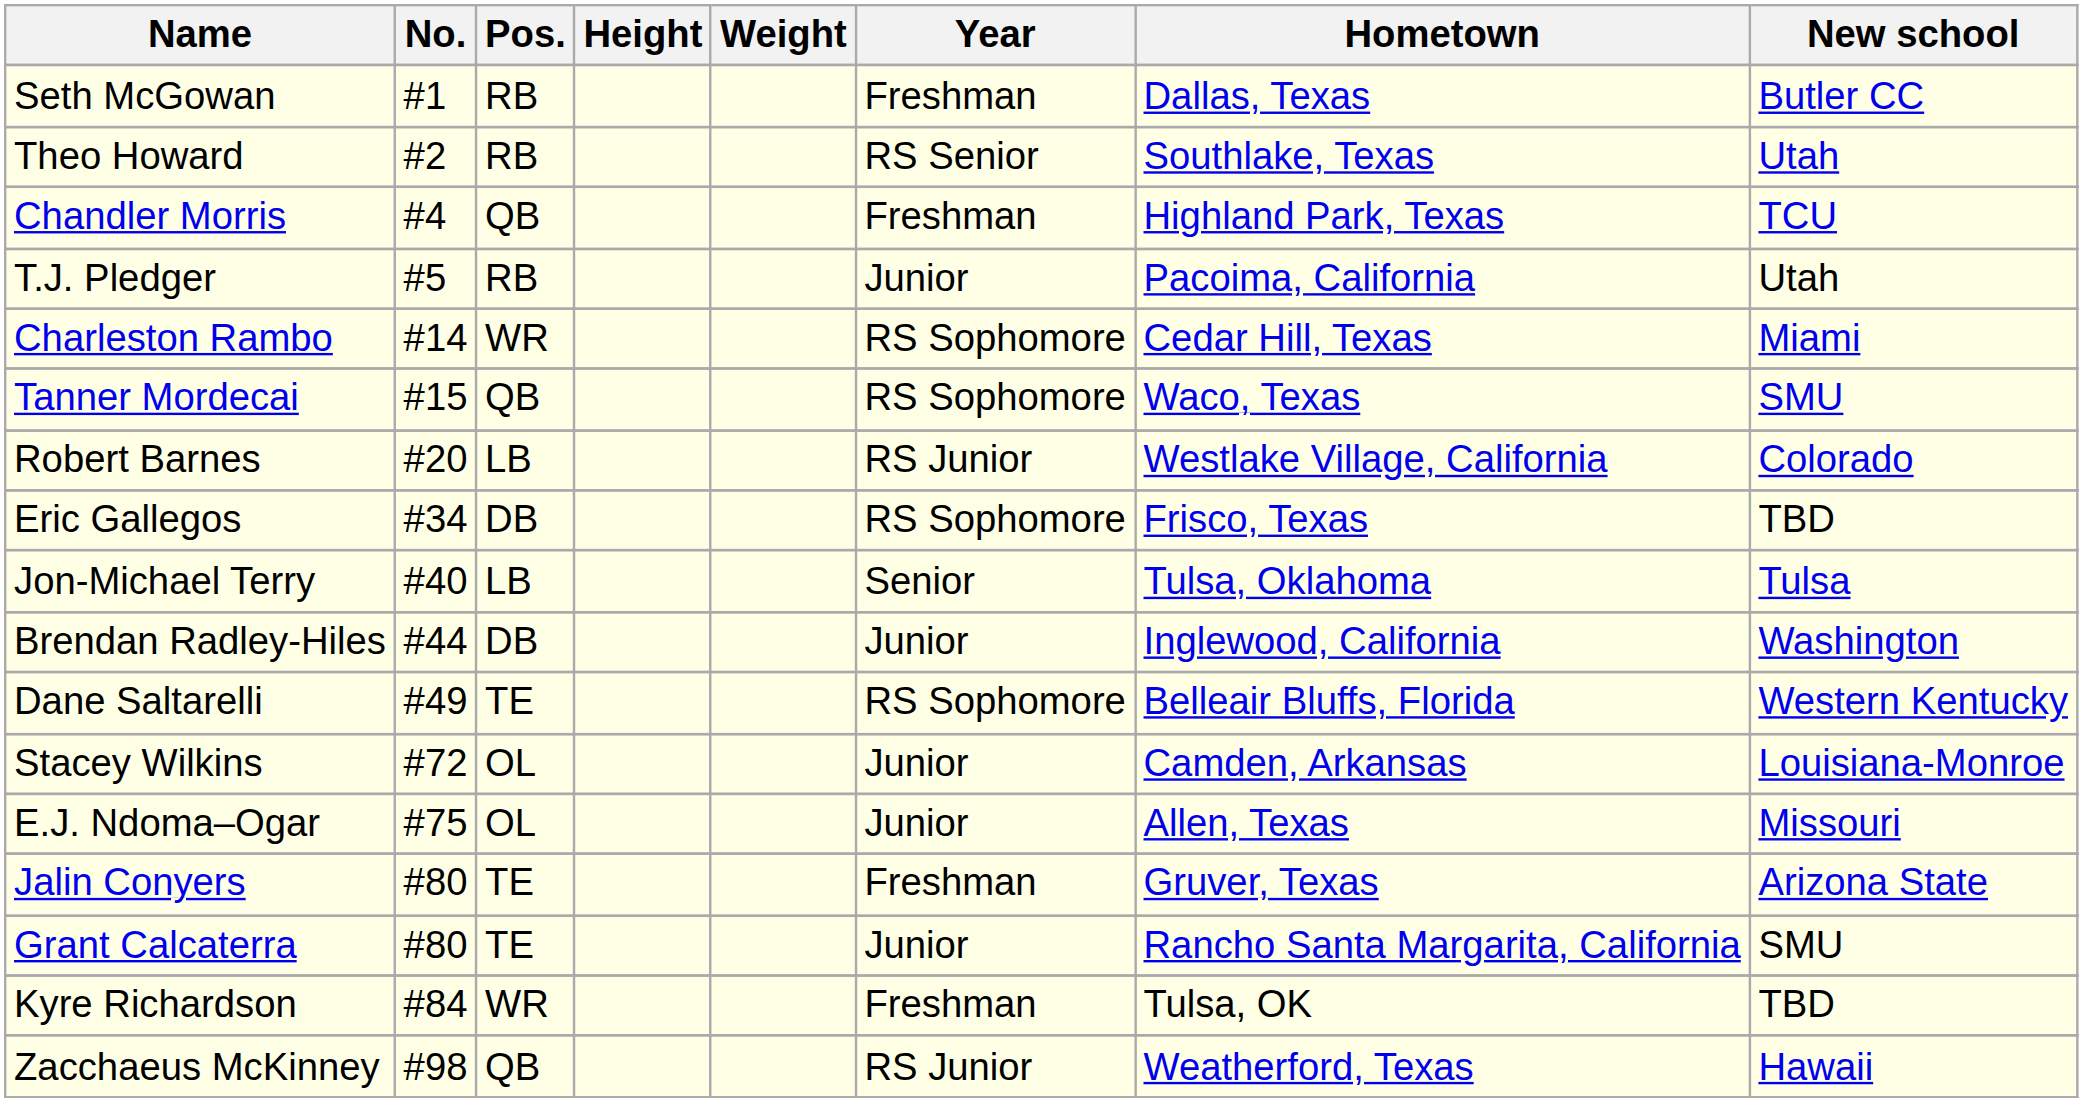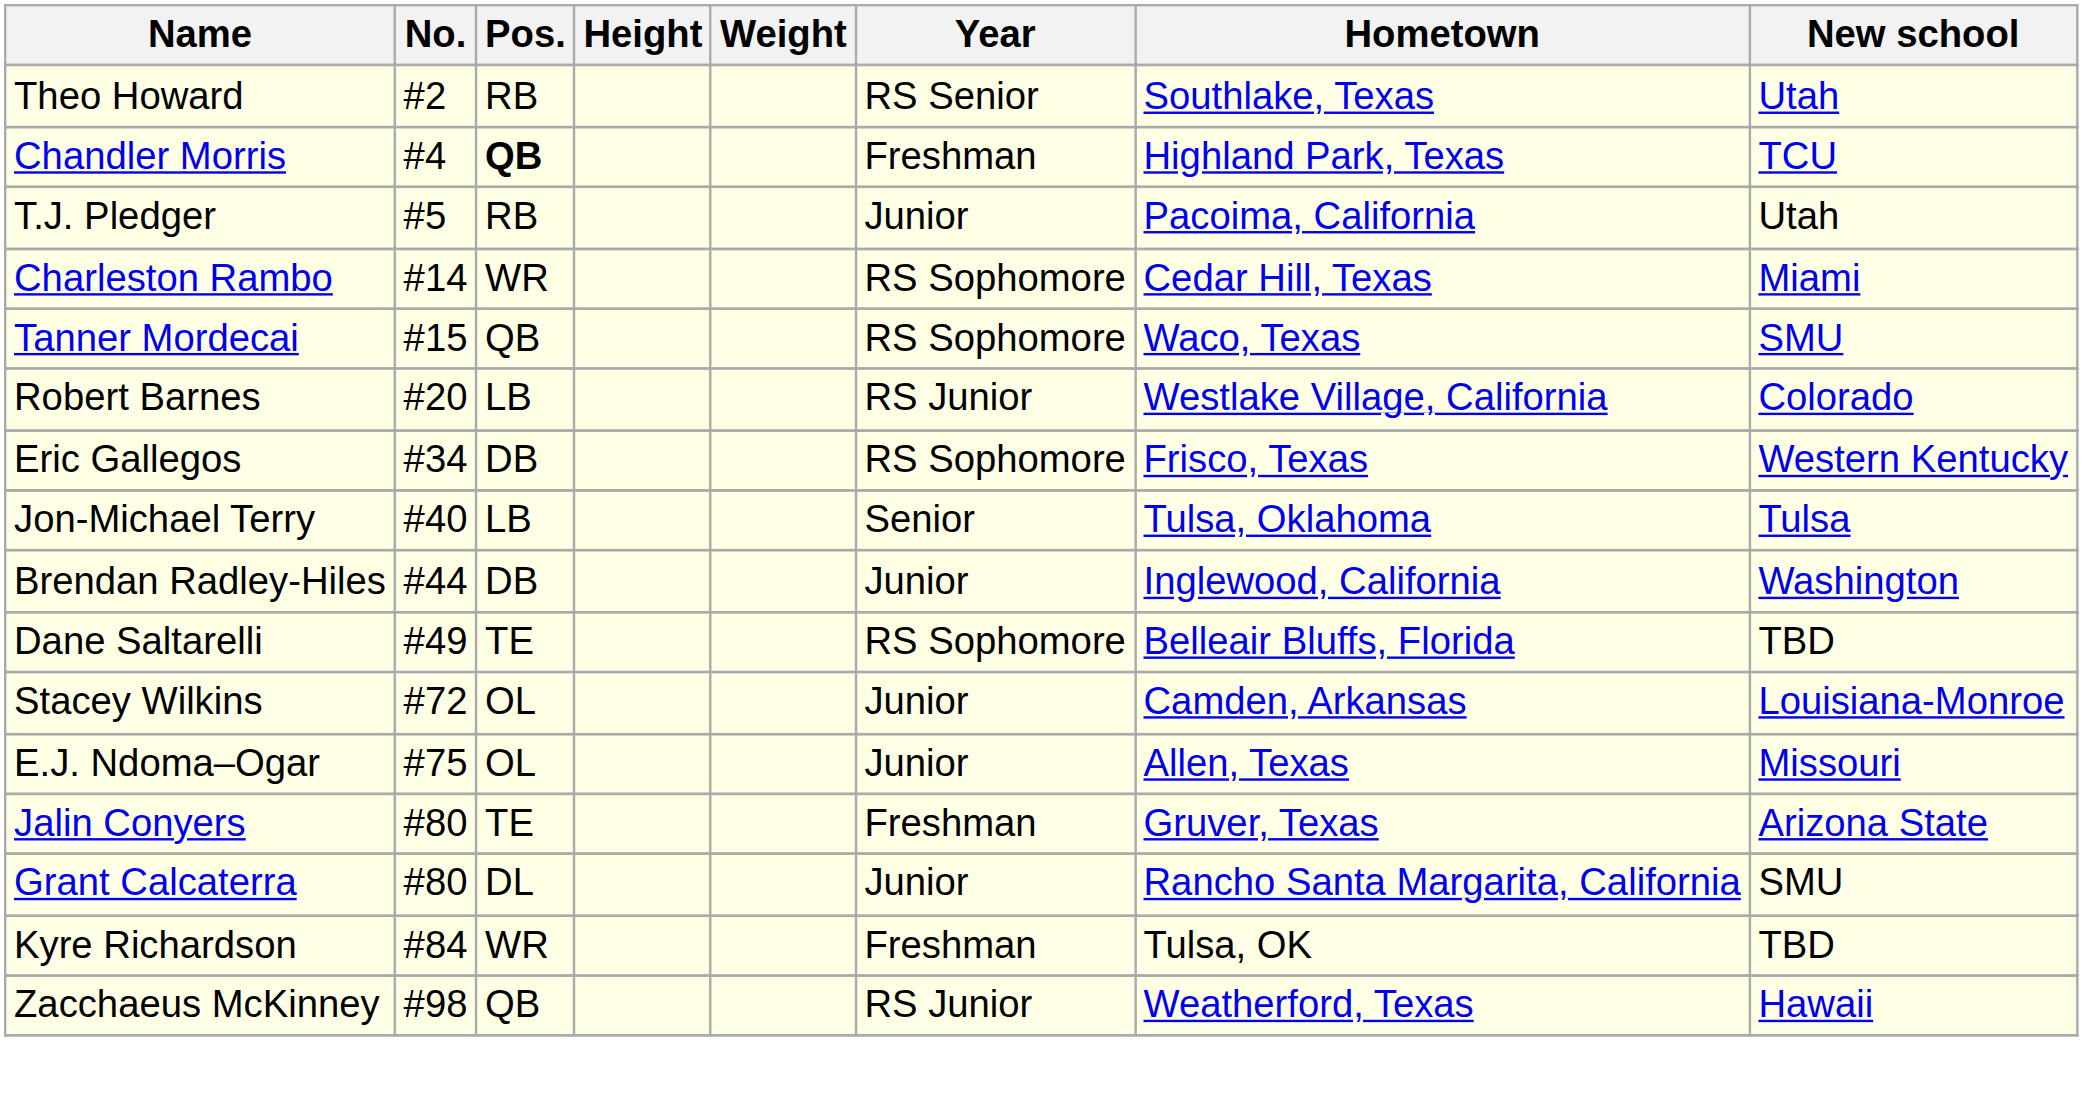- row: (145, 95)
(513, 216) normal -> (514, 156) bold
(1797, 519) TBD -> (1913, 459) Western Kentucky
(1913, 701) Western Kentucky -> (1797, 641) TBD
(510, 944) TE -> (510, 883) DL
